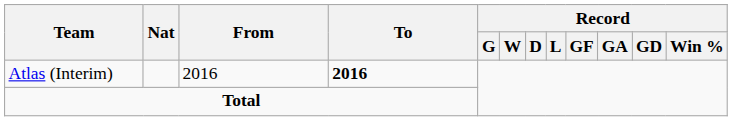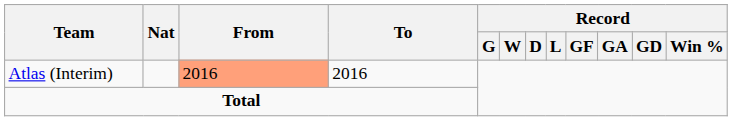(200, 73) no background -> (200, 73) lightsalmon background
(350, 73) bold -> (350, 73) normal
